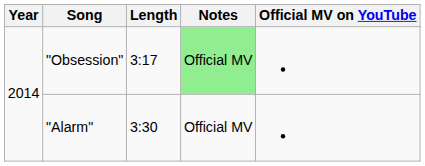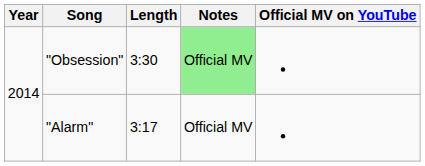(144, 60) 3:17 -> (144, 60) 3:30
(144, 127) 3:30 -> (144, 127) 3:17
